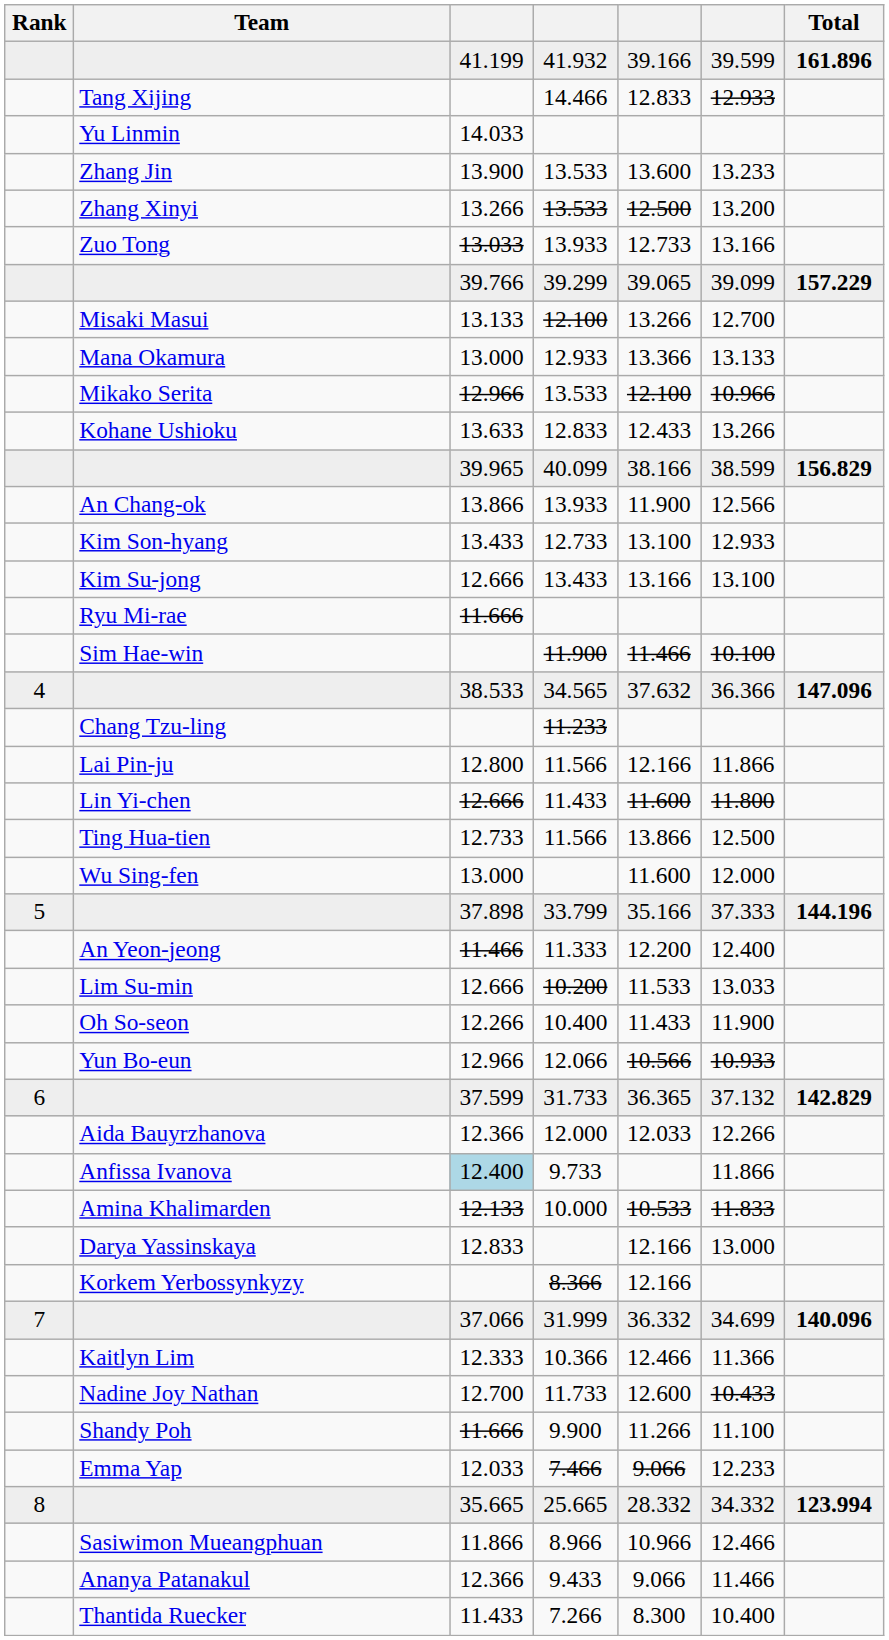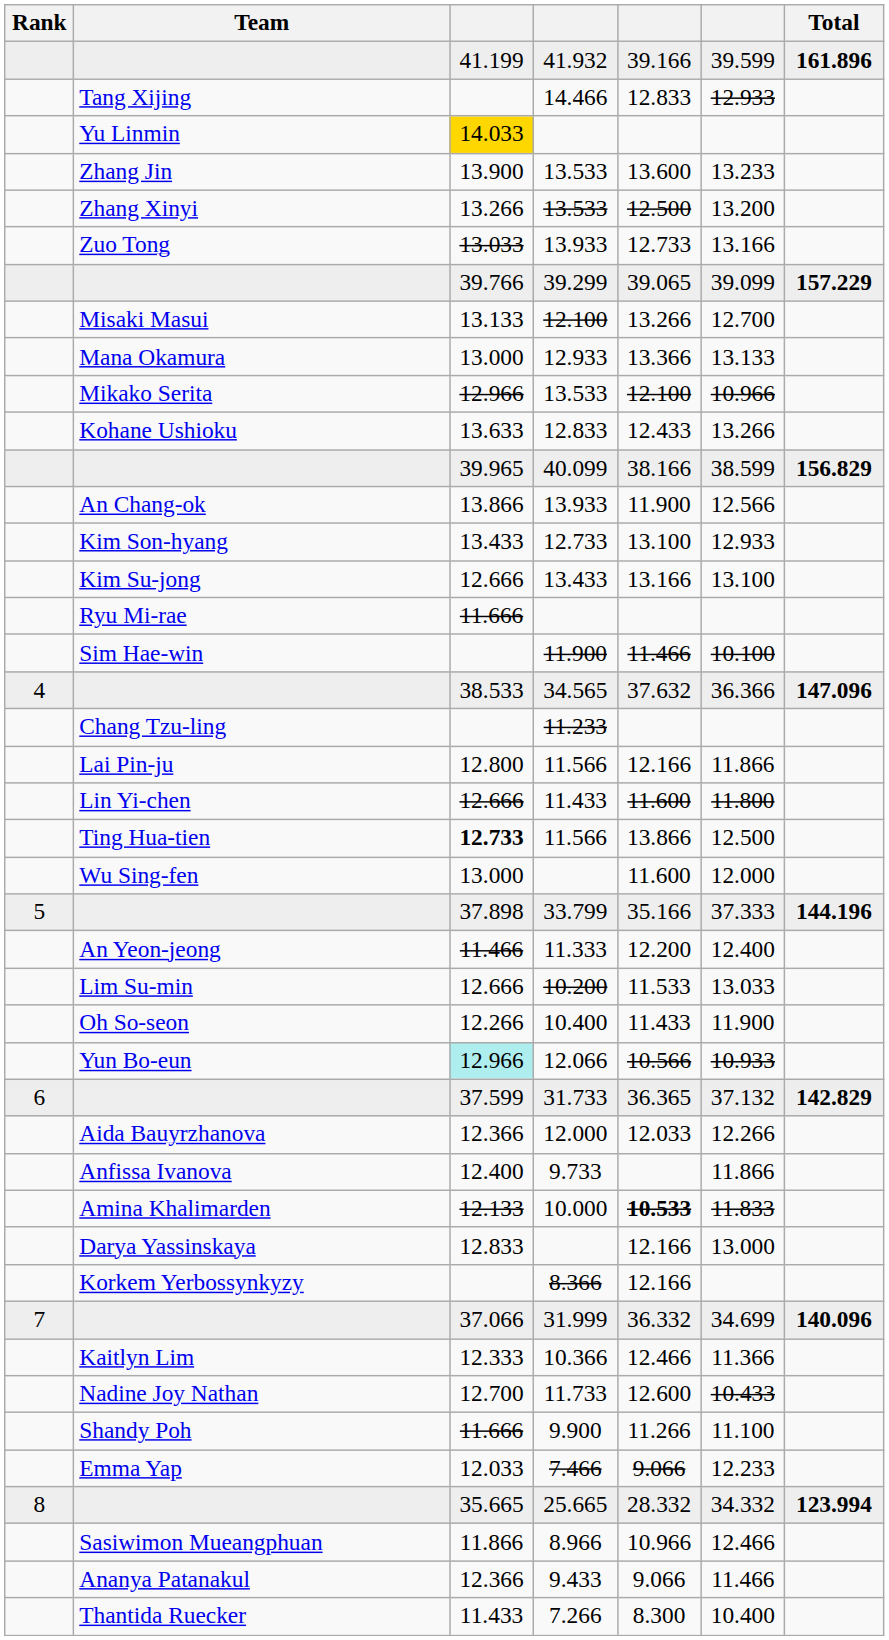(492, 134) no background -> (492, 134) gold background
(492, 838) normal -> (492, 838) bold
(492, 1060) no background -> (492, 1060) paleturquoise background
(492, 1171) lightblue background -> (492, 1171) no background
(659, 1208) normal -> (659, 1208) bold
